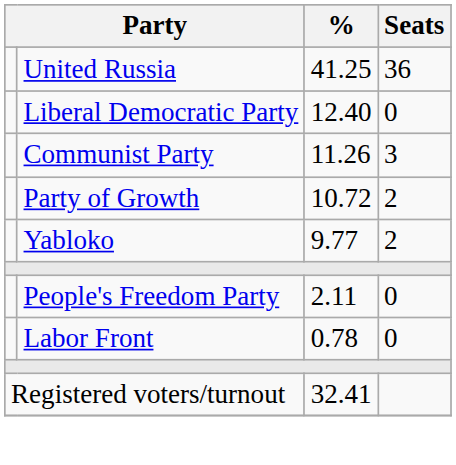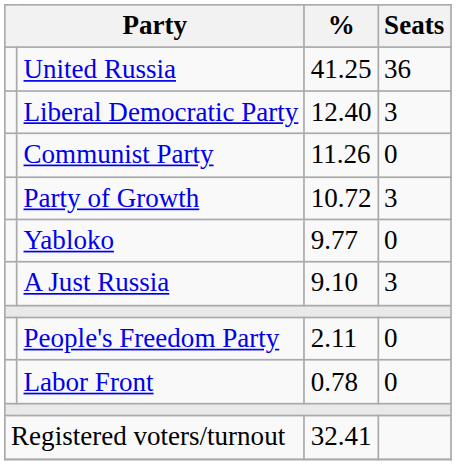(391, 111) 0 -> (391, 111) 3
(391, 154) 3 -> (391, 154) 0
(391, 197) 2 -> (391, 197) 3
(391, 240) 2 -> (391, 240) 0
+ row: (96, 283)
